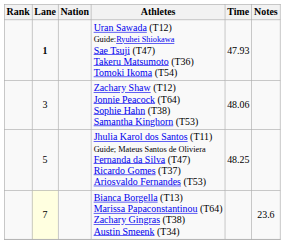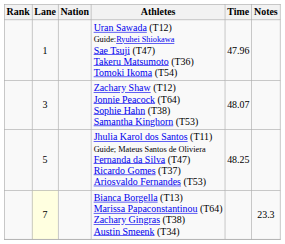(45, 50) bold -> (45, 50) normal
(238, 50) 47.93 -> (238, 50) 47.96
(238, 105) 48.06 -> (238, 105) 48.07
(266, 214) 23.6 -> (266, 214) 23.3
